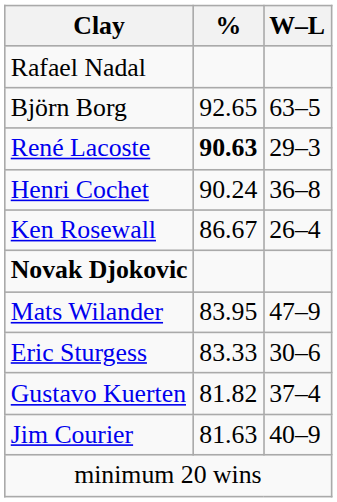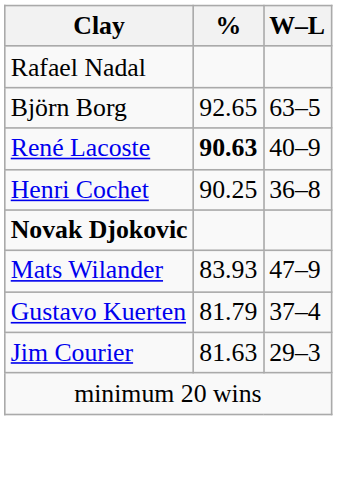(295, 148) 29–3 -> (295, 148) 40–9
(228, 189) 90.24 -> (228, 189) 90.25
- row: (83, 229)
(228, 311) 83.95 -> (228, 270) 83.93
- row: (79, 352)
(228, 393) 81.82 -> (228, 311) 81.79
(295, 434) 40–9 -> (295, 352) 29–3
